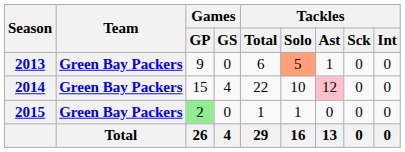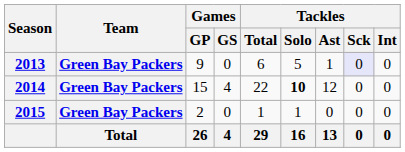(298, 64) lightsalmon background -> (298, 64) no background
(359, 64) no background -> (359, 64) lavender background
(298, 87) normal -> (298, 87) bold
(329, 87) pink background -> (329, 87) no background
(200, 111) lightgreen background -> (200, 111) no background
